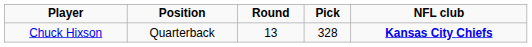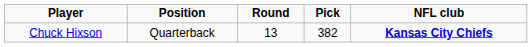(328, 32) 328 -> (328, 32) 382
